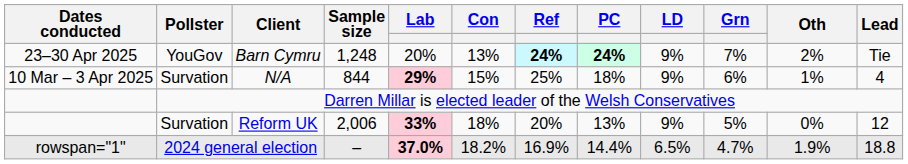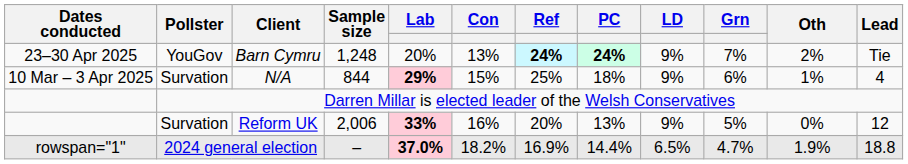(483, 124) 18% -> (483, 124) 16%
